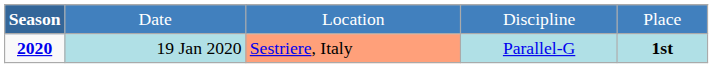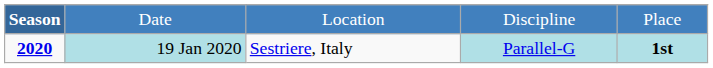(301, 48) lightsalmon background -> (301, 48) no background
